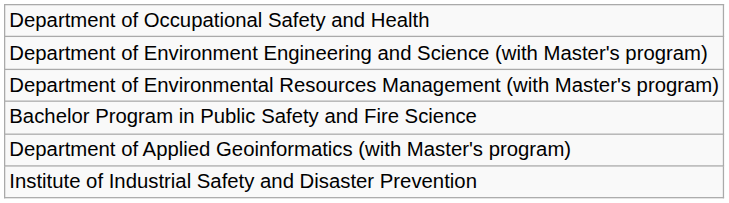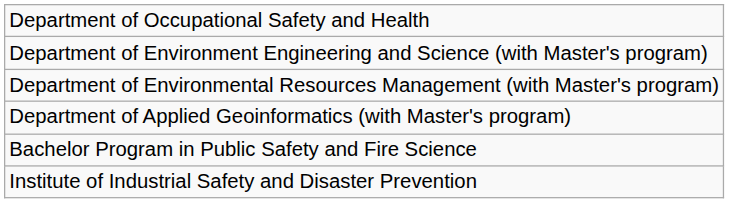(243, 117) Bachelor Program in Public Safety and Fire Science -> (290, 117) Department of Applied Geoinformatics (with Master's program)
(290, 149) Department of Applied Geoinformatics (with Master's program) -> (243, 149) Bachelor Program in Public Safety and Fire Science
